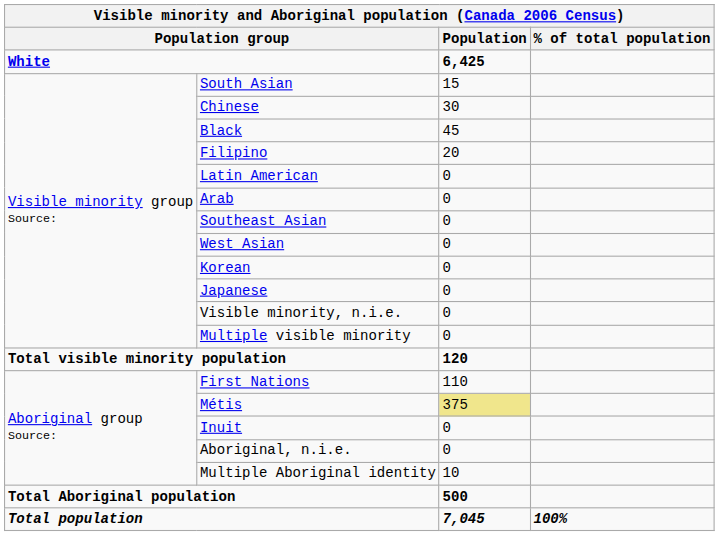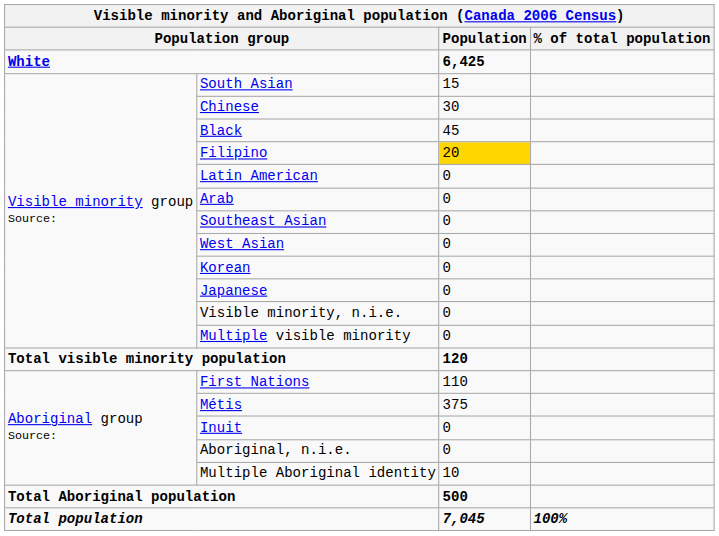(451, 153) no background -> (451, 153) gold background
(455, 405) khaki background -> (455, 405) no background
